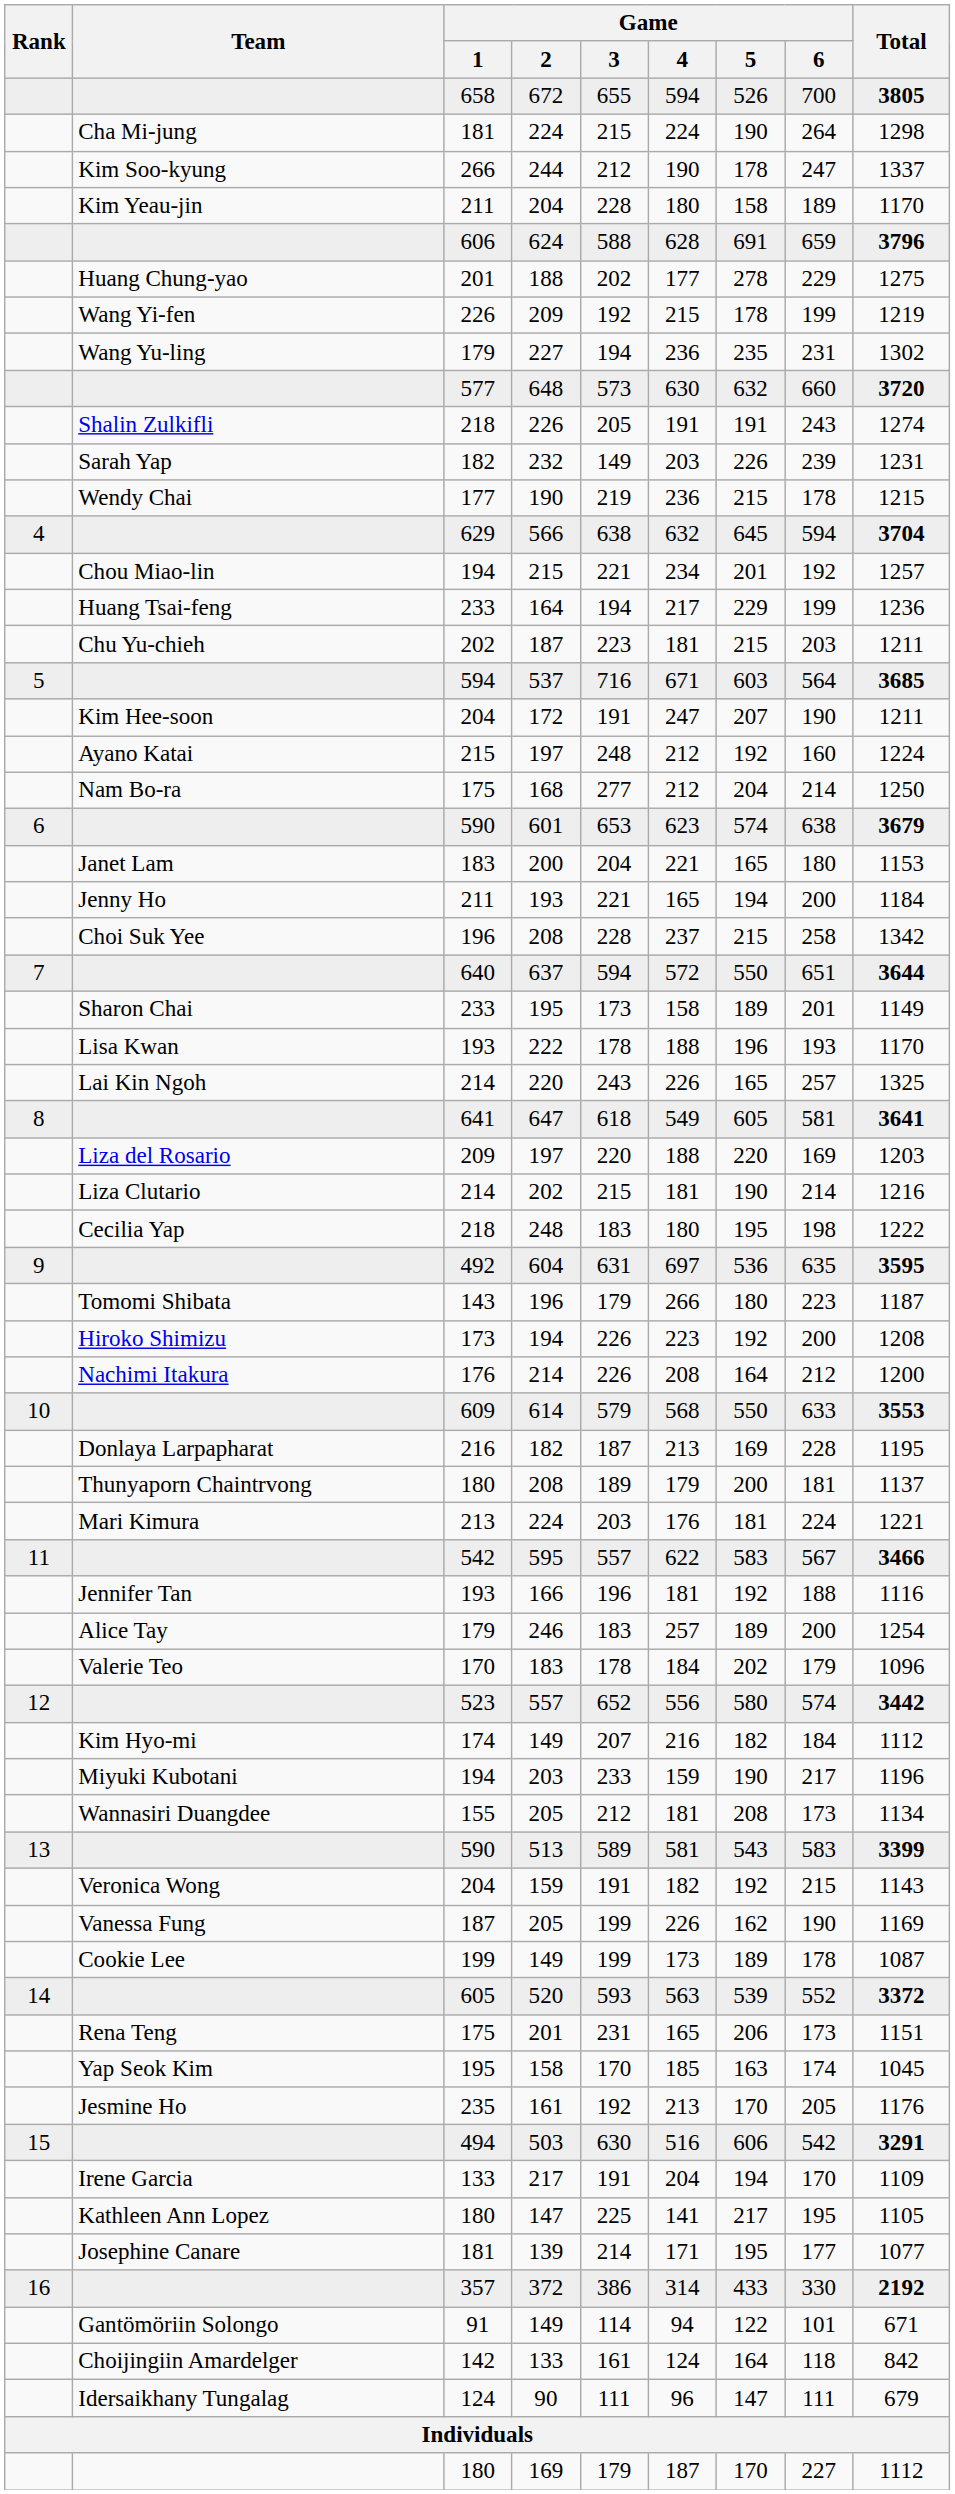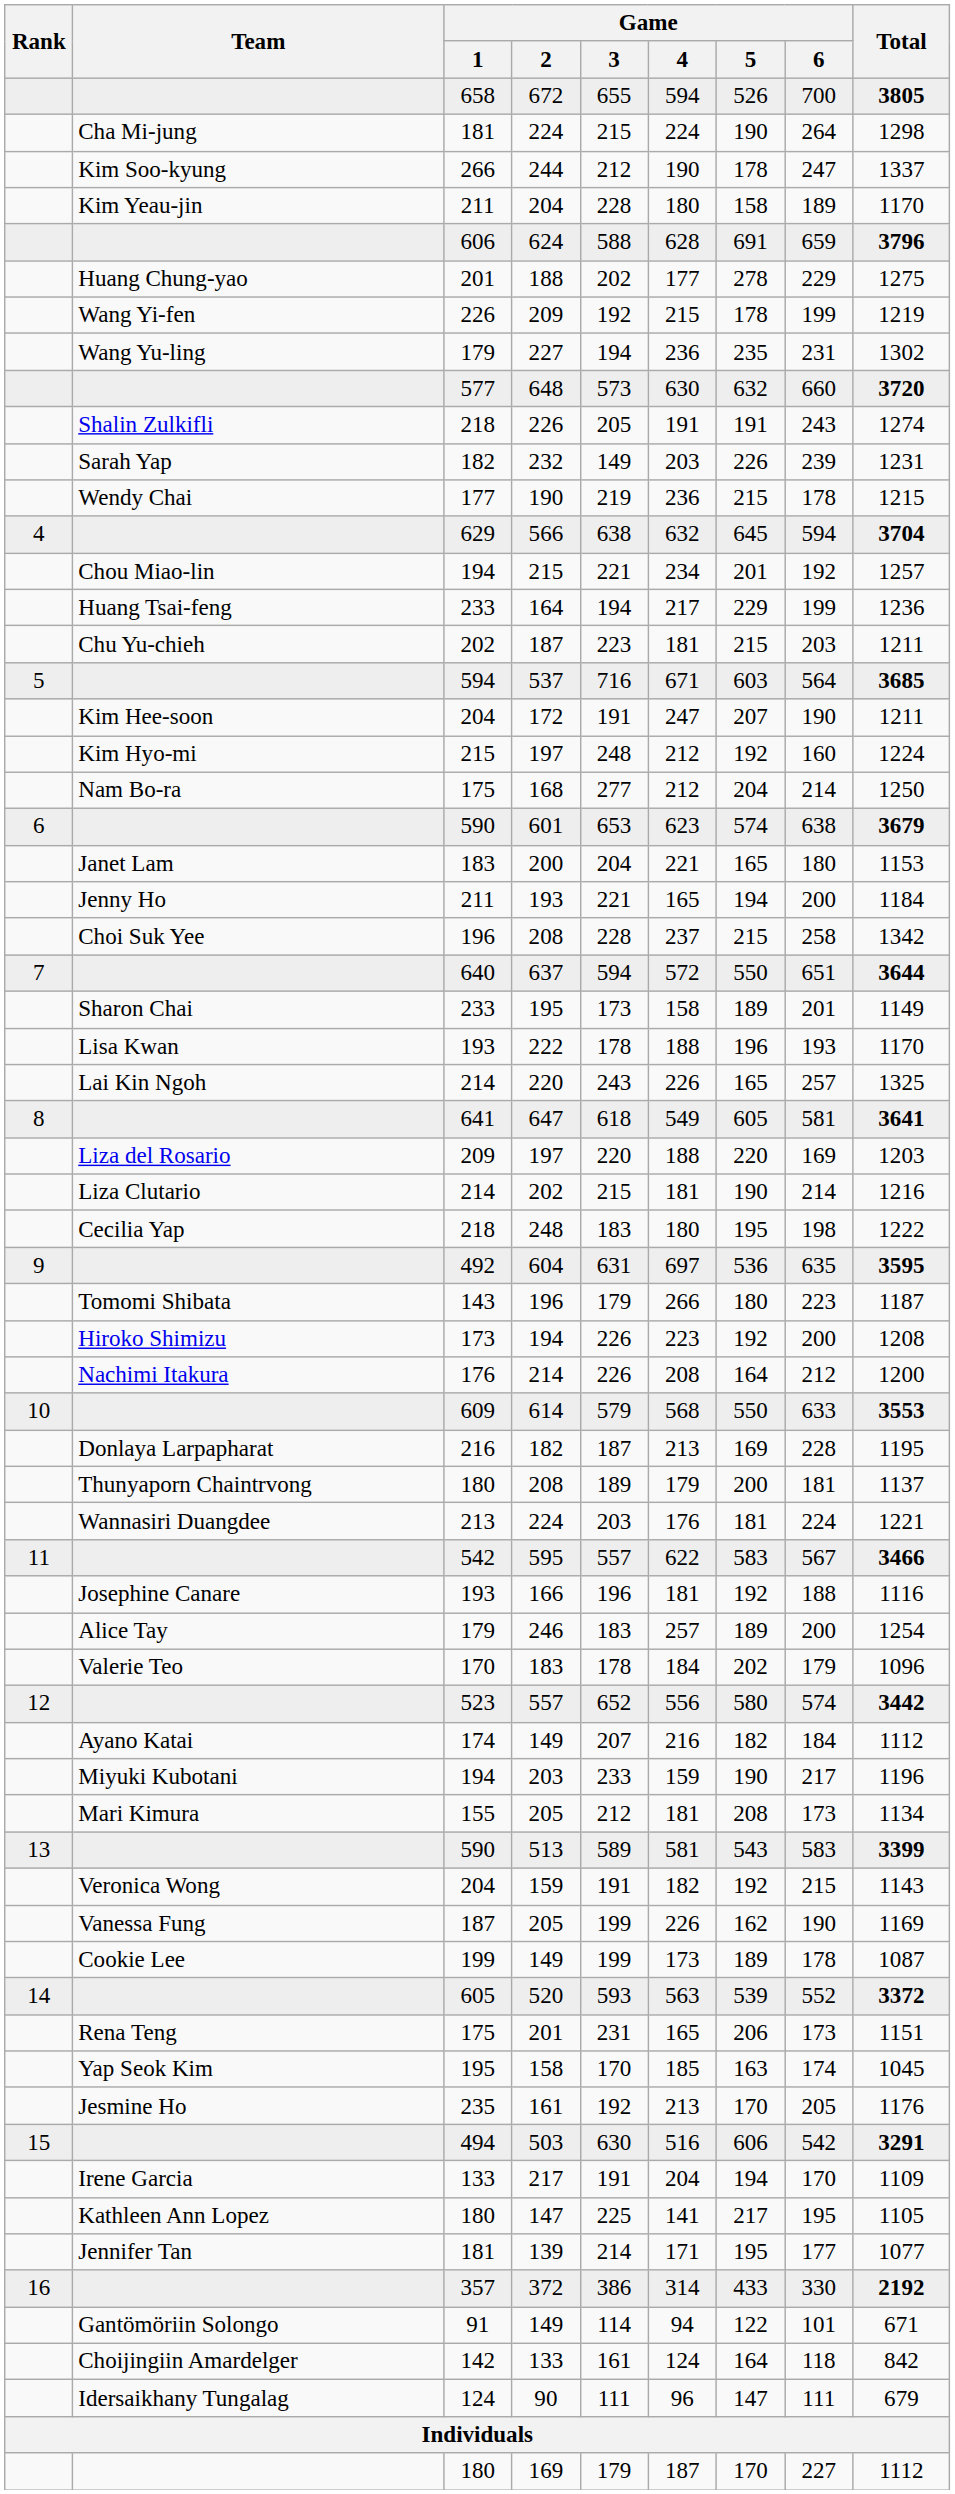(136, 753) Ayano Katai -> (137, 753) Kim Hyo-mi
(139, 1520) Mari Kimura -> (174, 1520) Wannasiri Duangdee
(135, 1593) Jennifer Tan -> (159, 1593) Josephine Canare
(137, 1740) Kim Hyo-mi -> (136, 1740) Ayano Katai
(174, 1813) Wannasiri Duangdee -> (139, 1813) Mari Kimura
(159, 2251) Josephine Canare -> (135, 2251) Jennifer Tan
